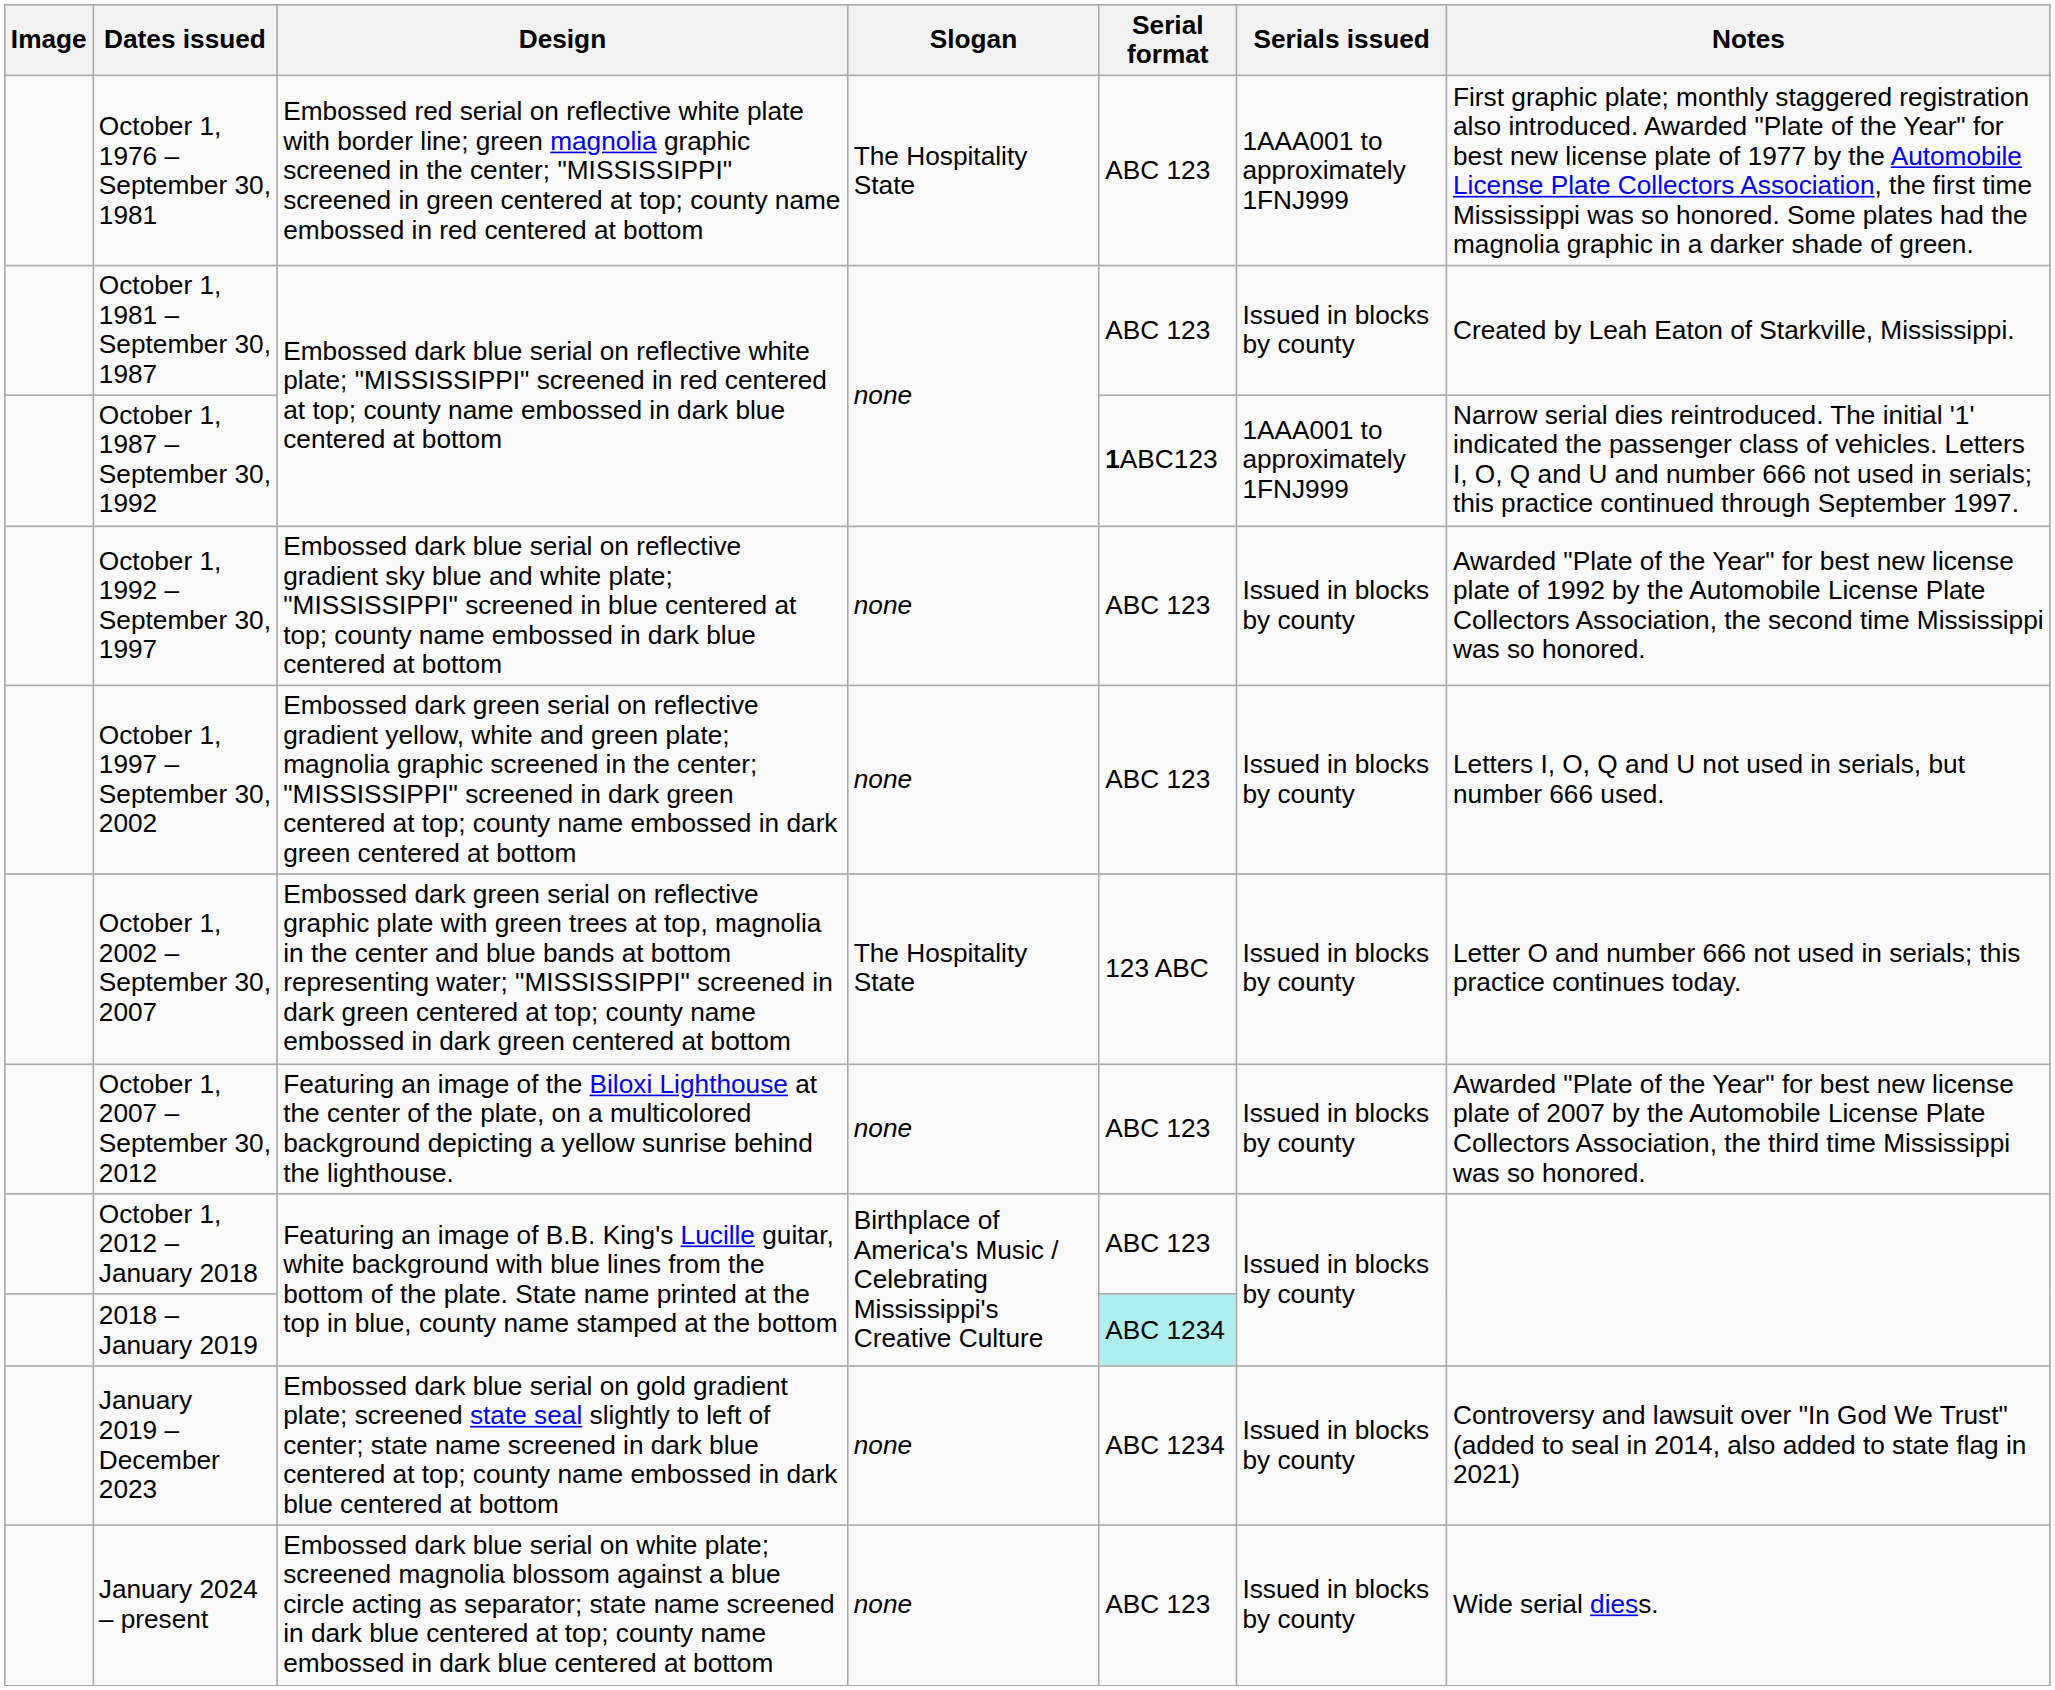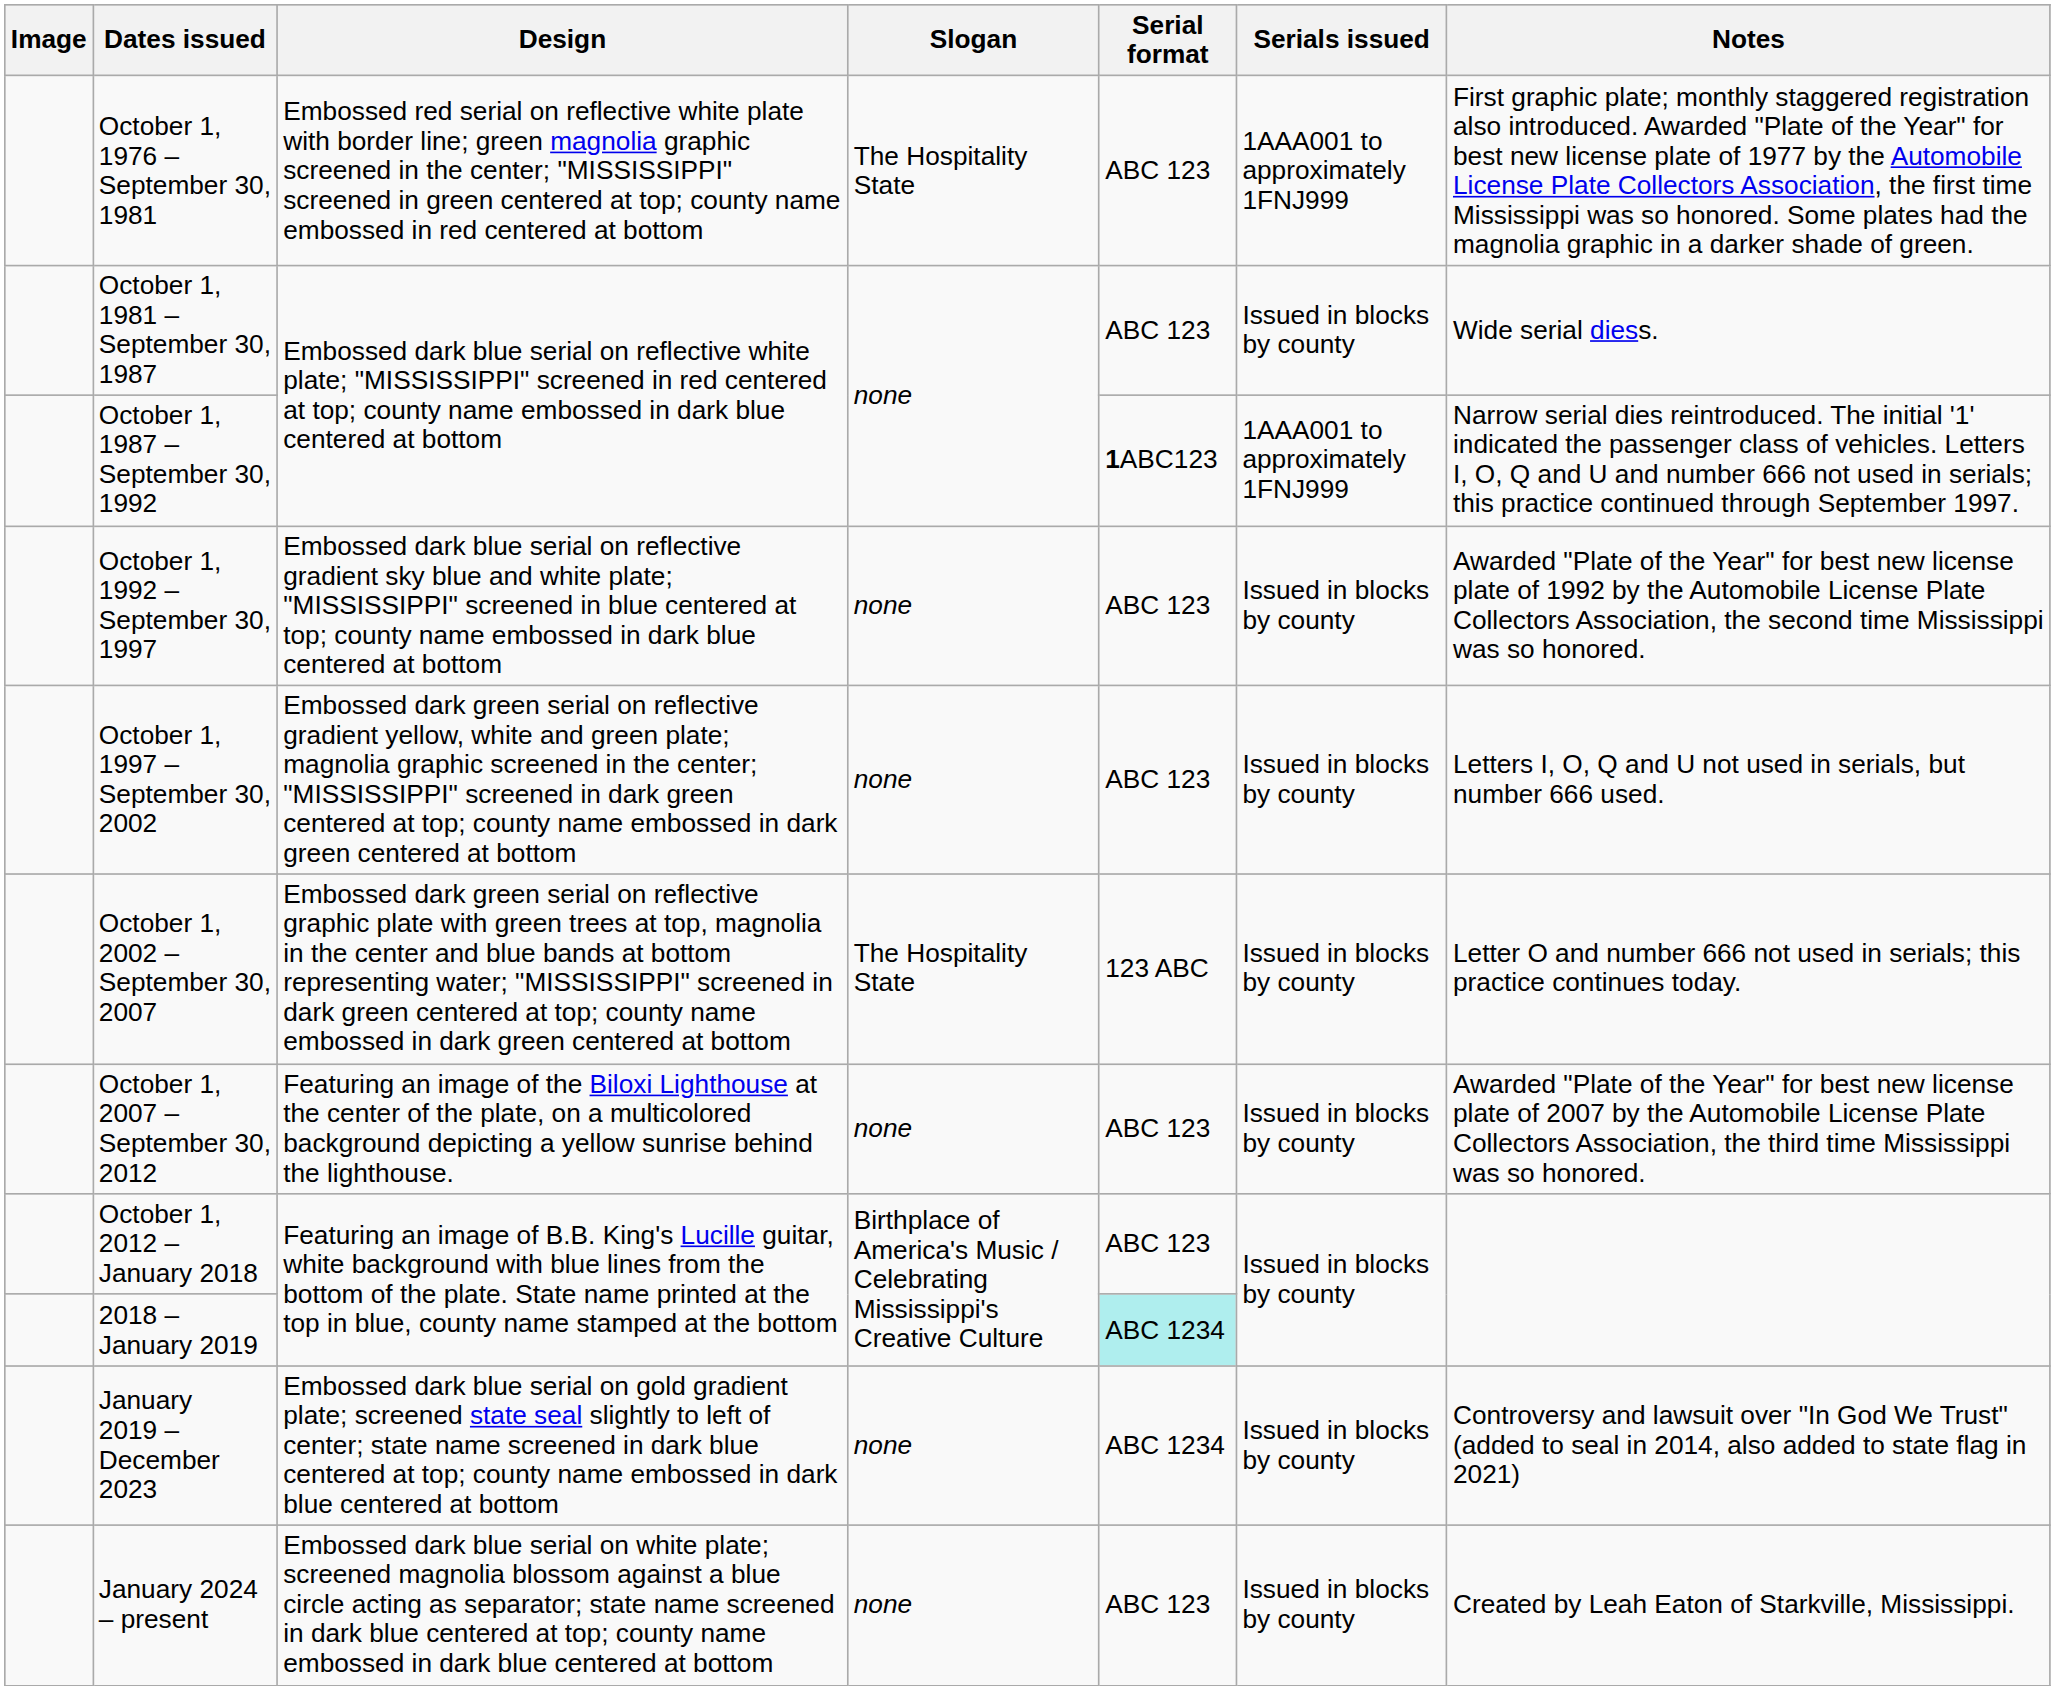(1734, 329) Created by Leah Eaton of Starkville, Mississippi. -> (1556, 329) Wide serial diess.
(1556, 1604) Wide serial diess. -> (1734, 1604) Created by Leah Eaton of Starkville, Mississippi.
